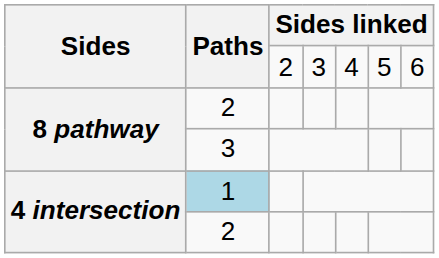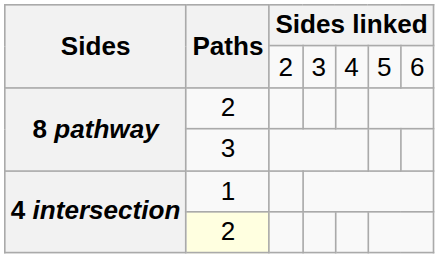(228, 190) lightblue background -> (228, 190) no background
(228, 231) no background -> (228, 231) lightyellow background
